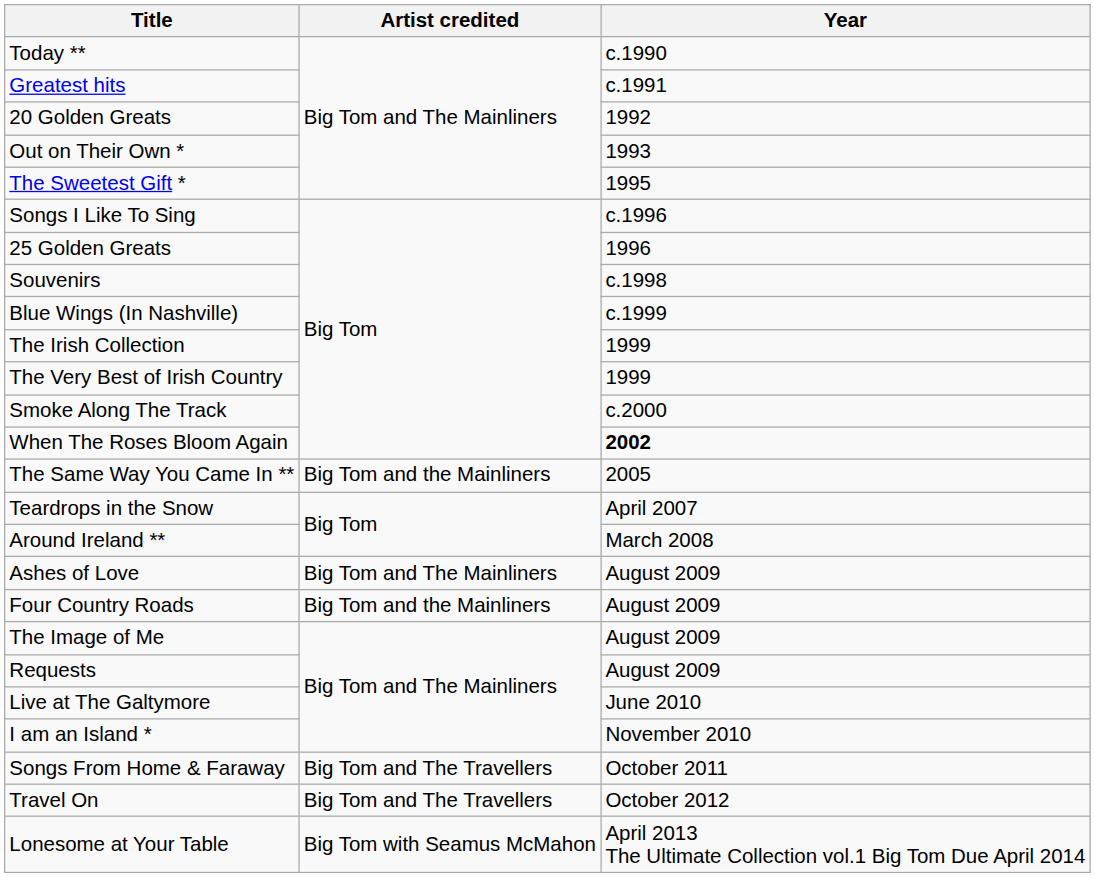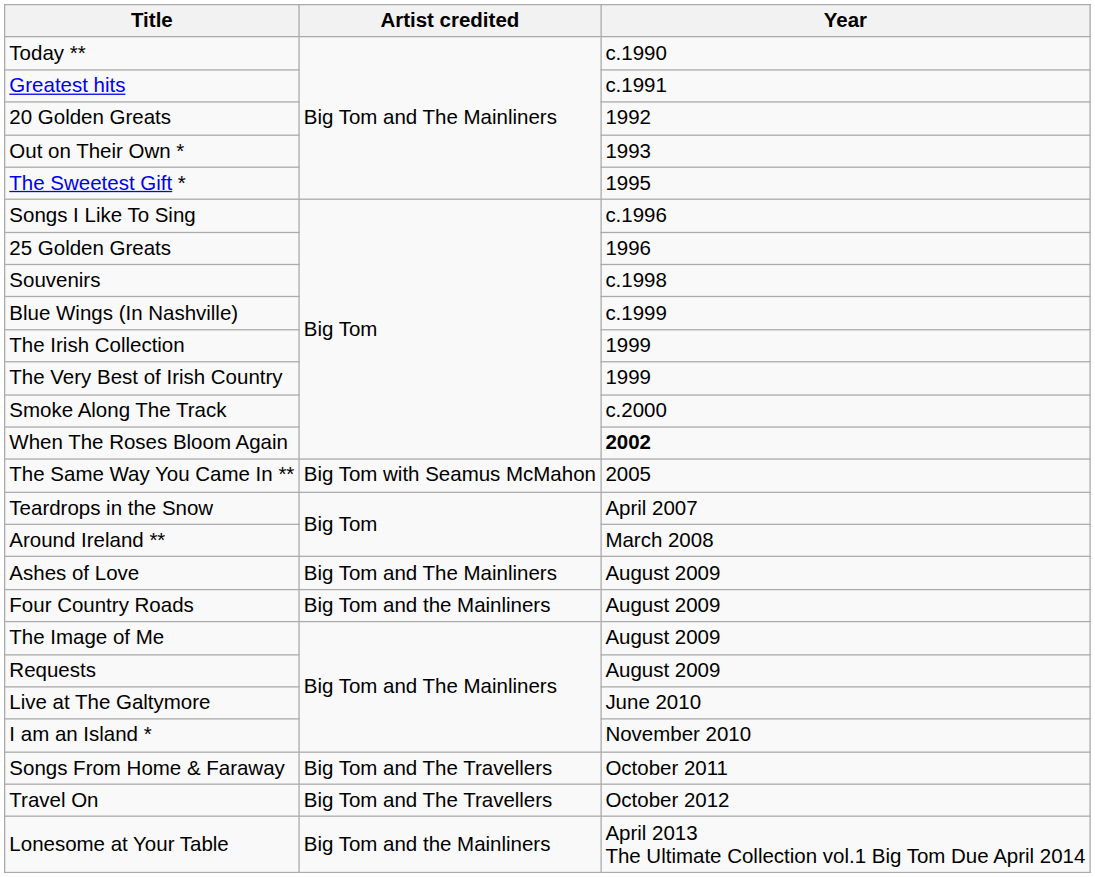(427, 475) Big Tom and the Mainliners -> (450, 475) Big Tom with Seamus McMahon
(450, 844) Big Tom with Seamus McMahon -> (427, 844) Big Tom and the Mainliners
